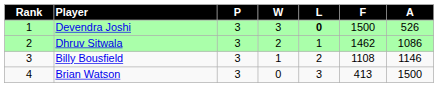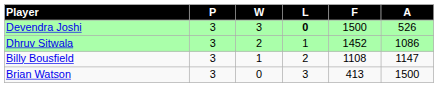- column: (29, 12)
(363, 43) 1462 -> (355, 43) 1452
(410, 59) 1146 -> (407, 59) 1147
